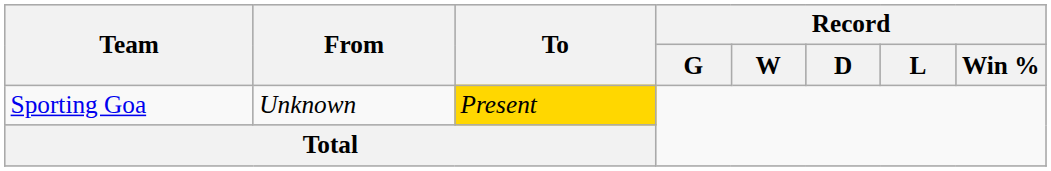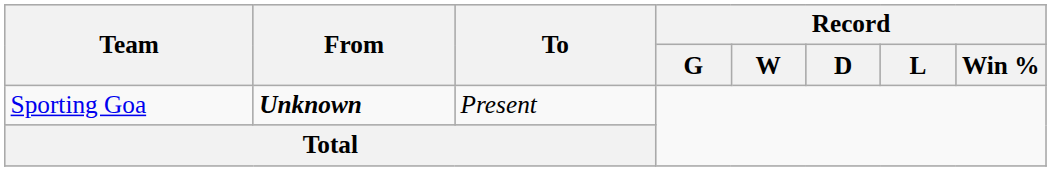(308, 104) normal -> (311, 104) bold
(499, 104) gold background -> (499, 104) no background
